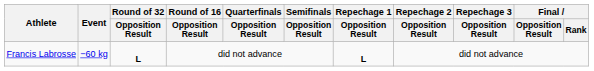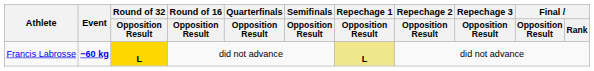(94, 54) normal -> (94, 54) bold
(138, 59) no background -> (139, 59) gold background
(363, 59) no background -> (364, 59) khaki background
